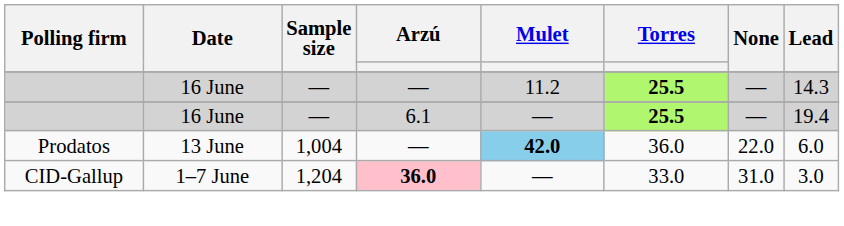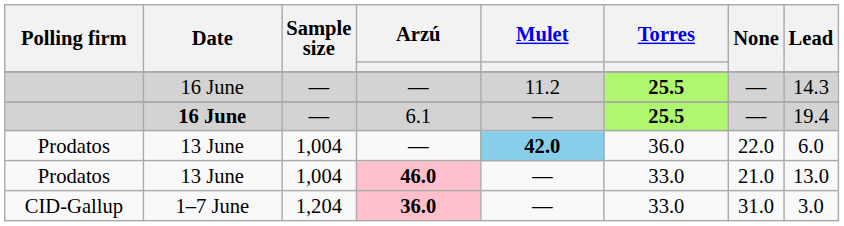(212, 116) normal -> (212, 116) bold
+ row: (74, 176)
